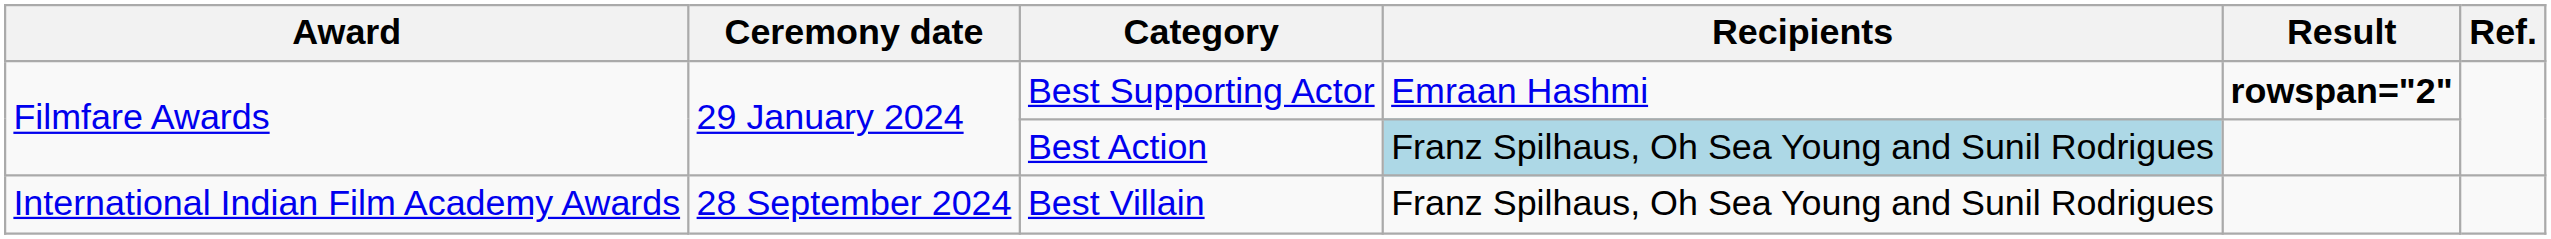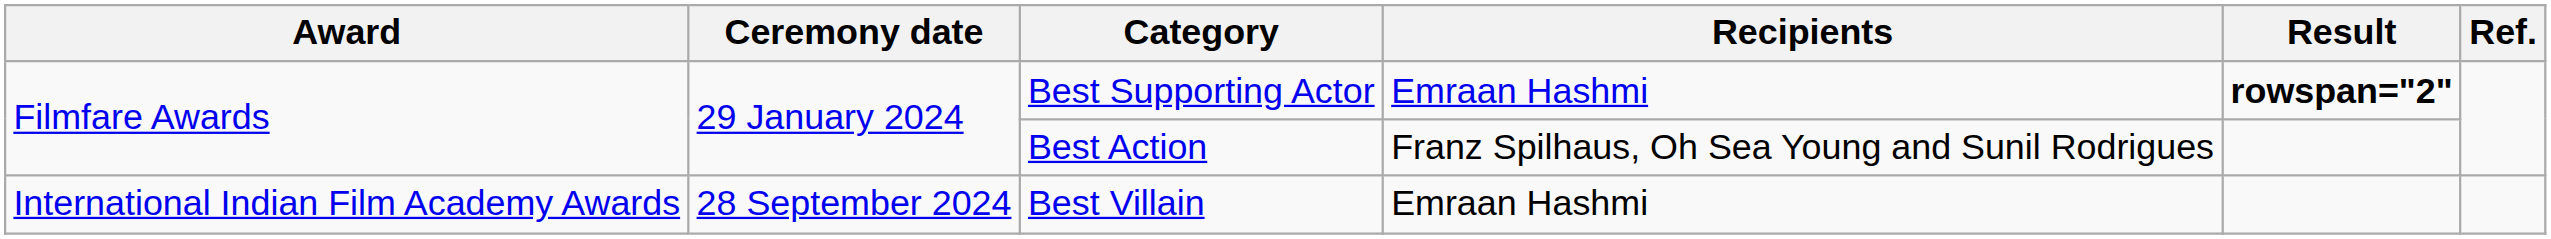(1803, 146) lightblue background -> (1803, 146) no background
(1803, 203) Franz Spilhaus, Oh Sea Young and Sunil Rodrigues -> (1520, 203) Emraan Hashmi
